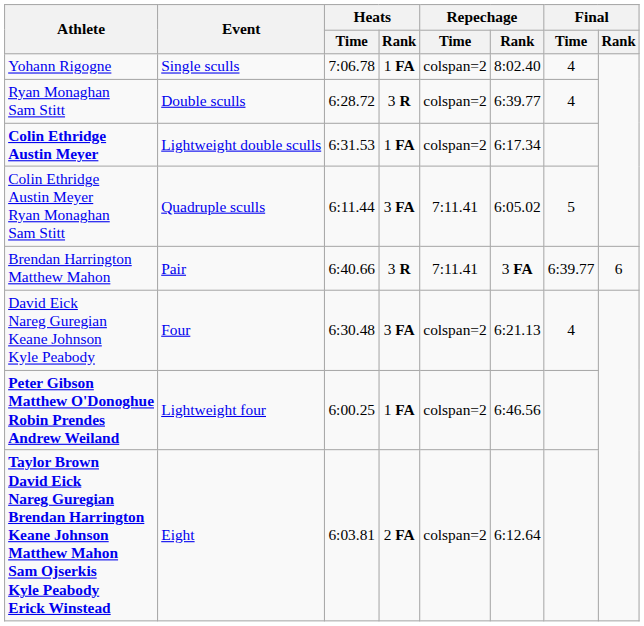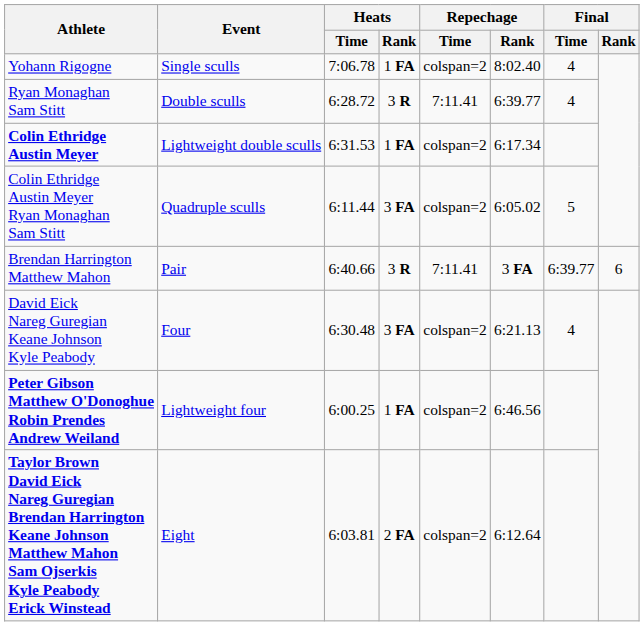(455, 101) colspan=2 -> (455, 101) 7:11.41
(455, 206) 7:11.41 -> (455, 206) colspan=2
